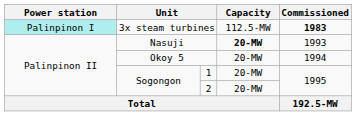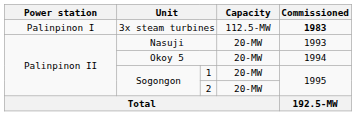(61, 27) paleturquoise background -> (61, 27) no background
(248, 42) bold -> (248, 42) normal
